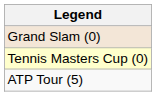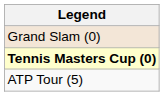(78, 58) normal -> (82, 58) bold
